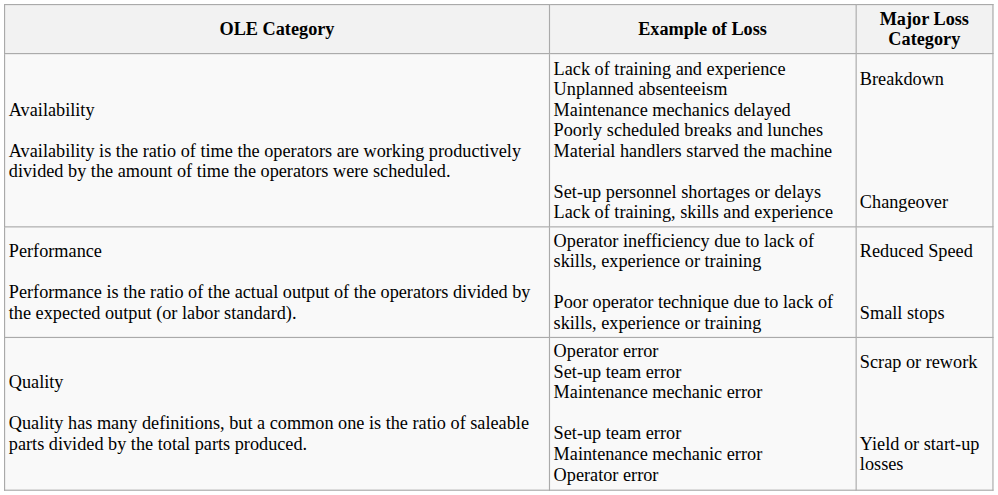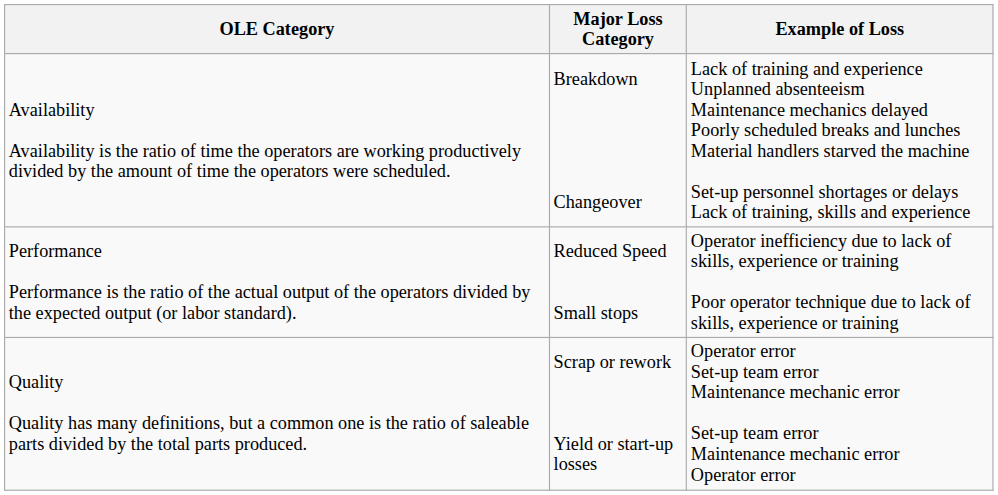columns swapped: (924, 29) <-> (703, 29)
